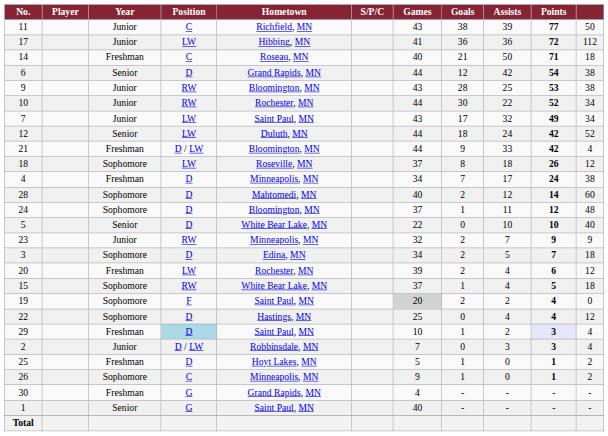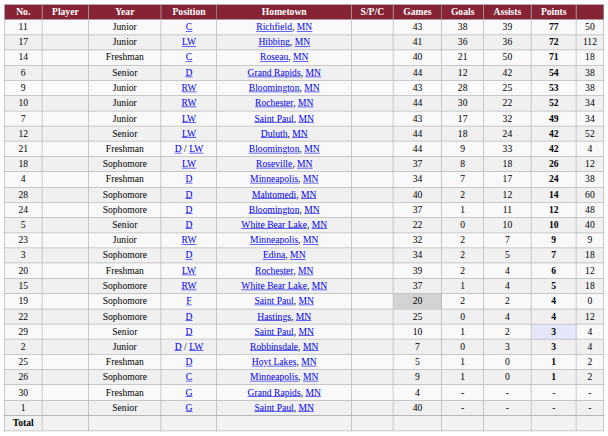(125, 331) Freshman -> (125, 331) Senior
(189, 331) lightblue background -> (189, 331) no background
